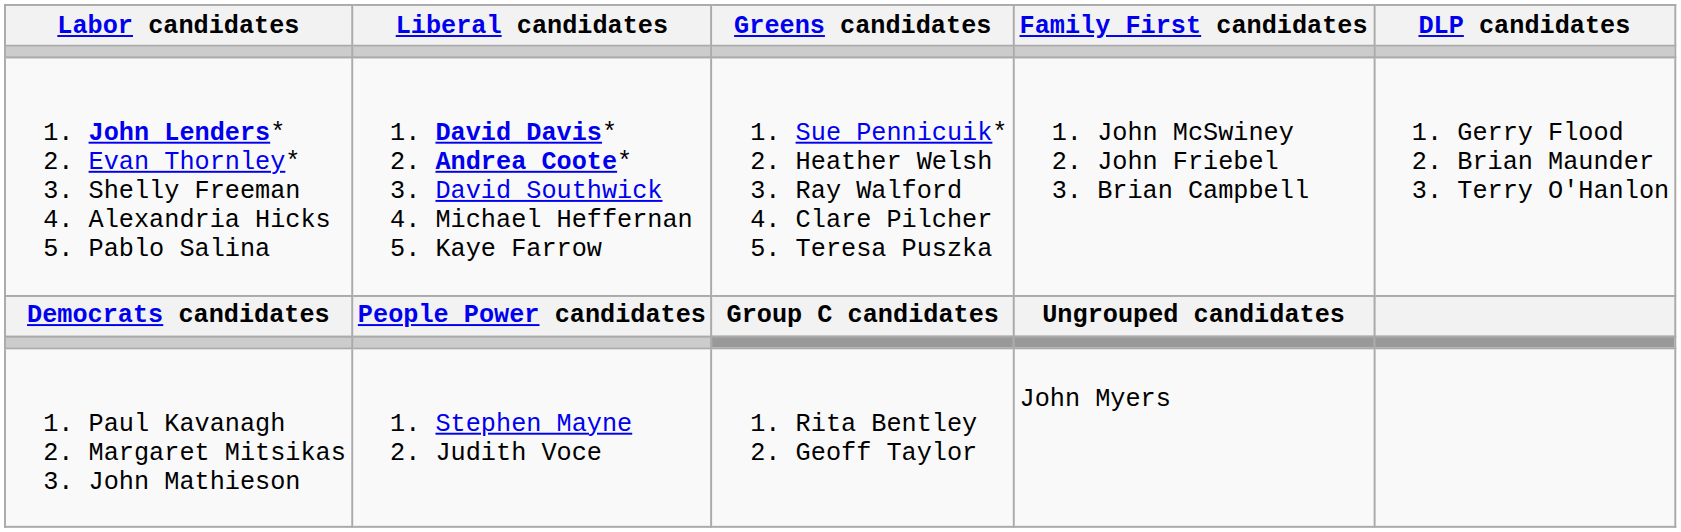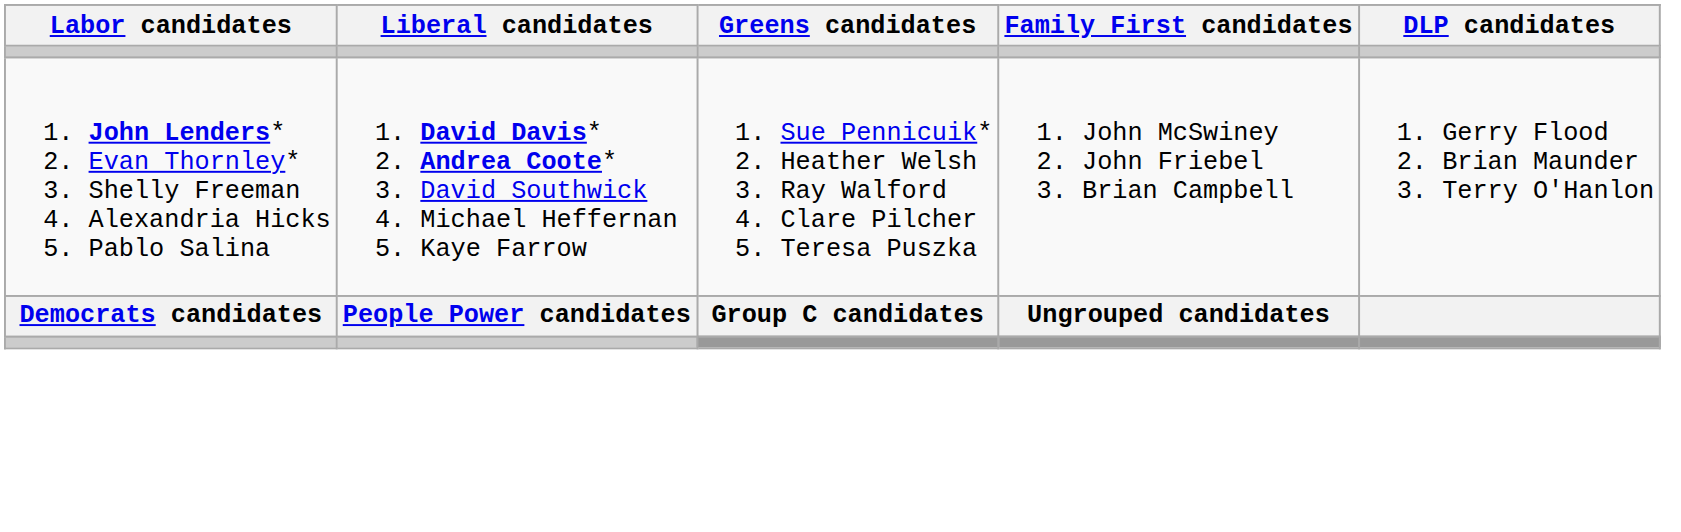- row: (178, 452)
